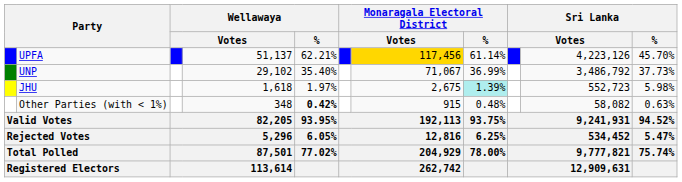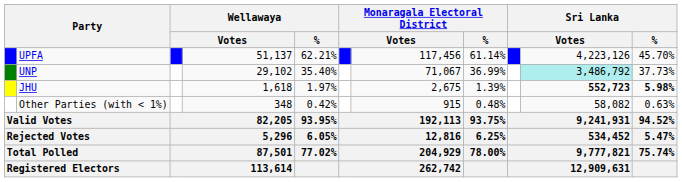(440, 56) gold background -> (440, 56) no background
(603, 72) no background -> (603, 72) paleturquoise background
(491, 88) paleturquoise background -> (491, 88) no background
(609, 88) normal -> (609, 88) bold
(659, 88) normal -> (659, 88) bold
(322, 104) bold -> (322, 104) normal
